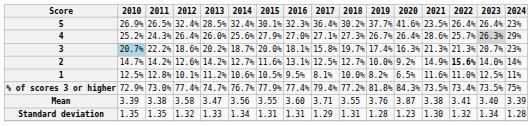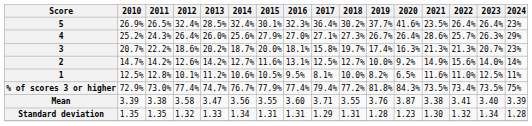(491, 37) lightgrey background -> (491, 37) no background
(132, 50) lightblue background -> (132, 50) no background
(464, 62) bold -> (464, 62) normal
